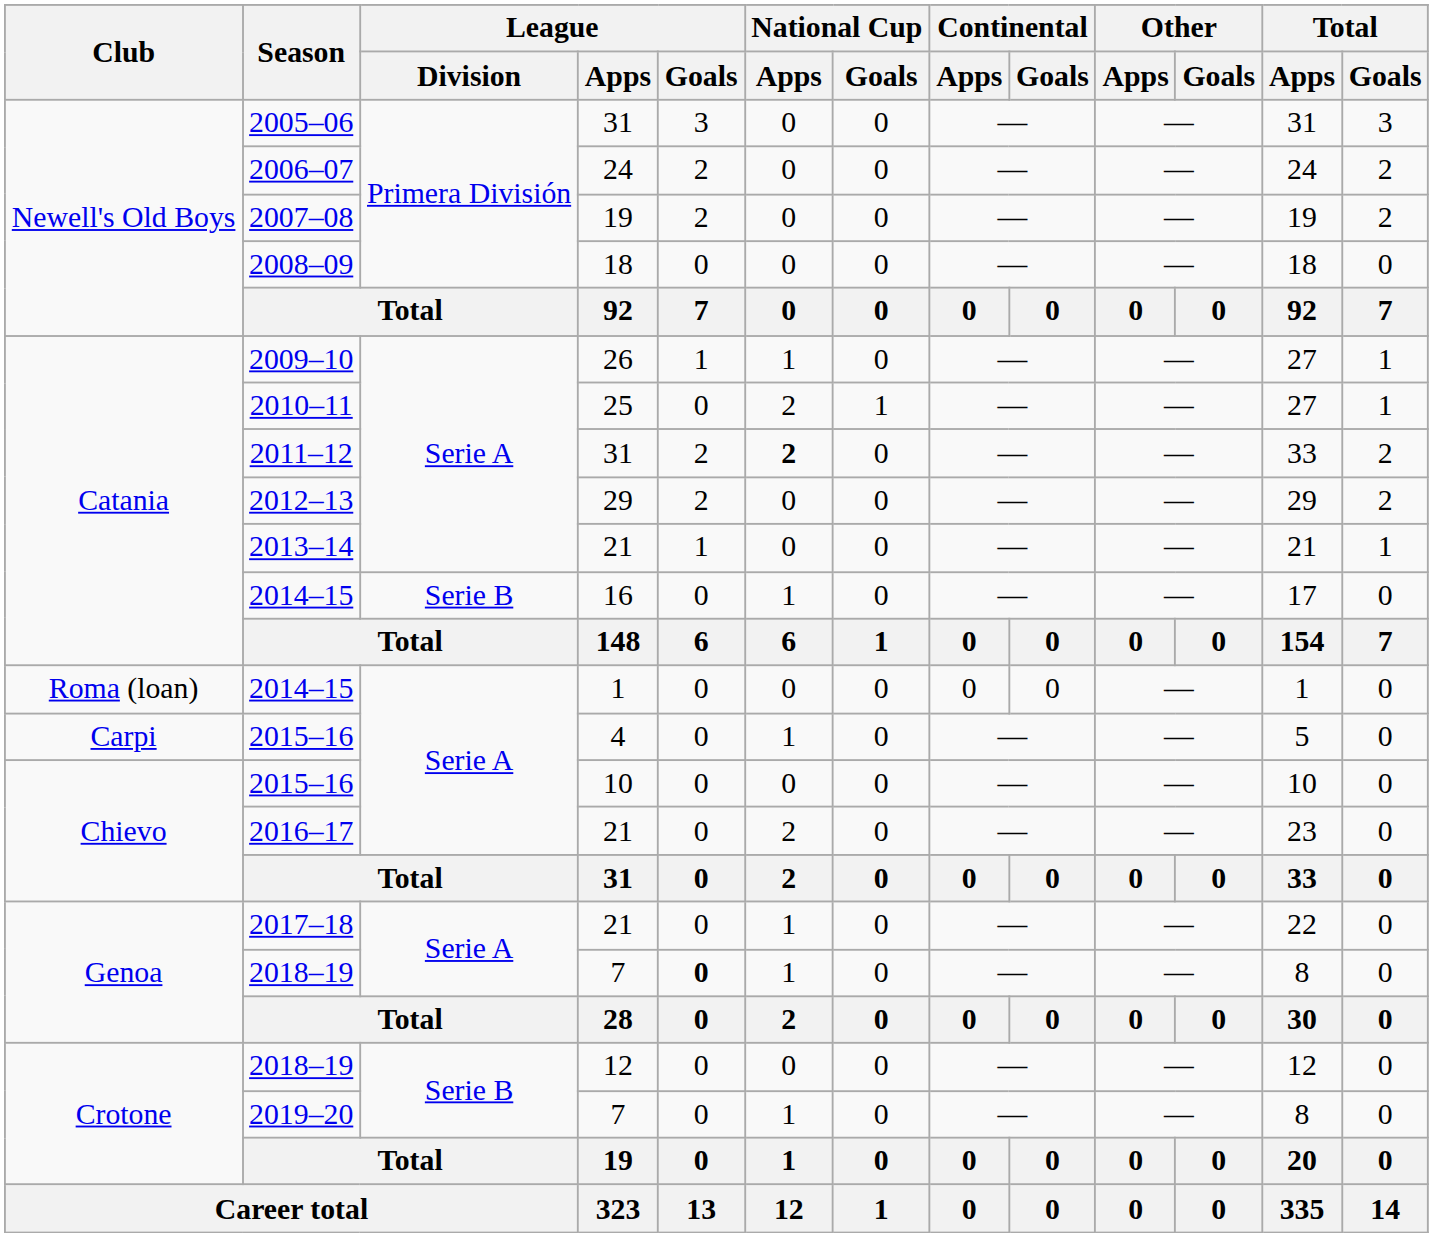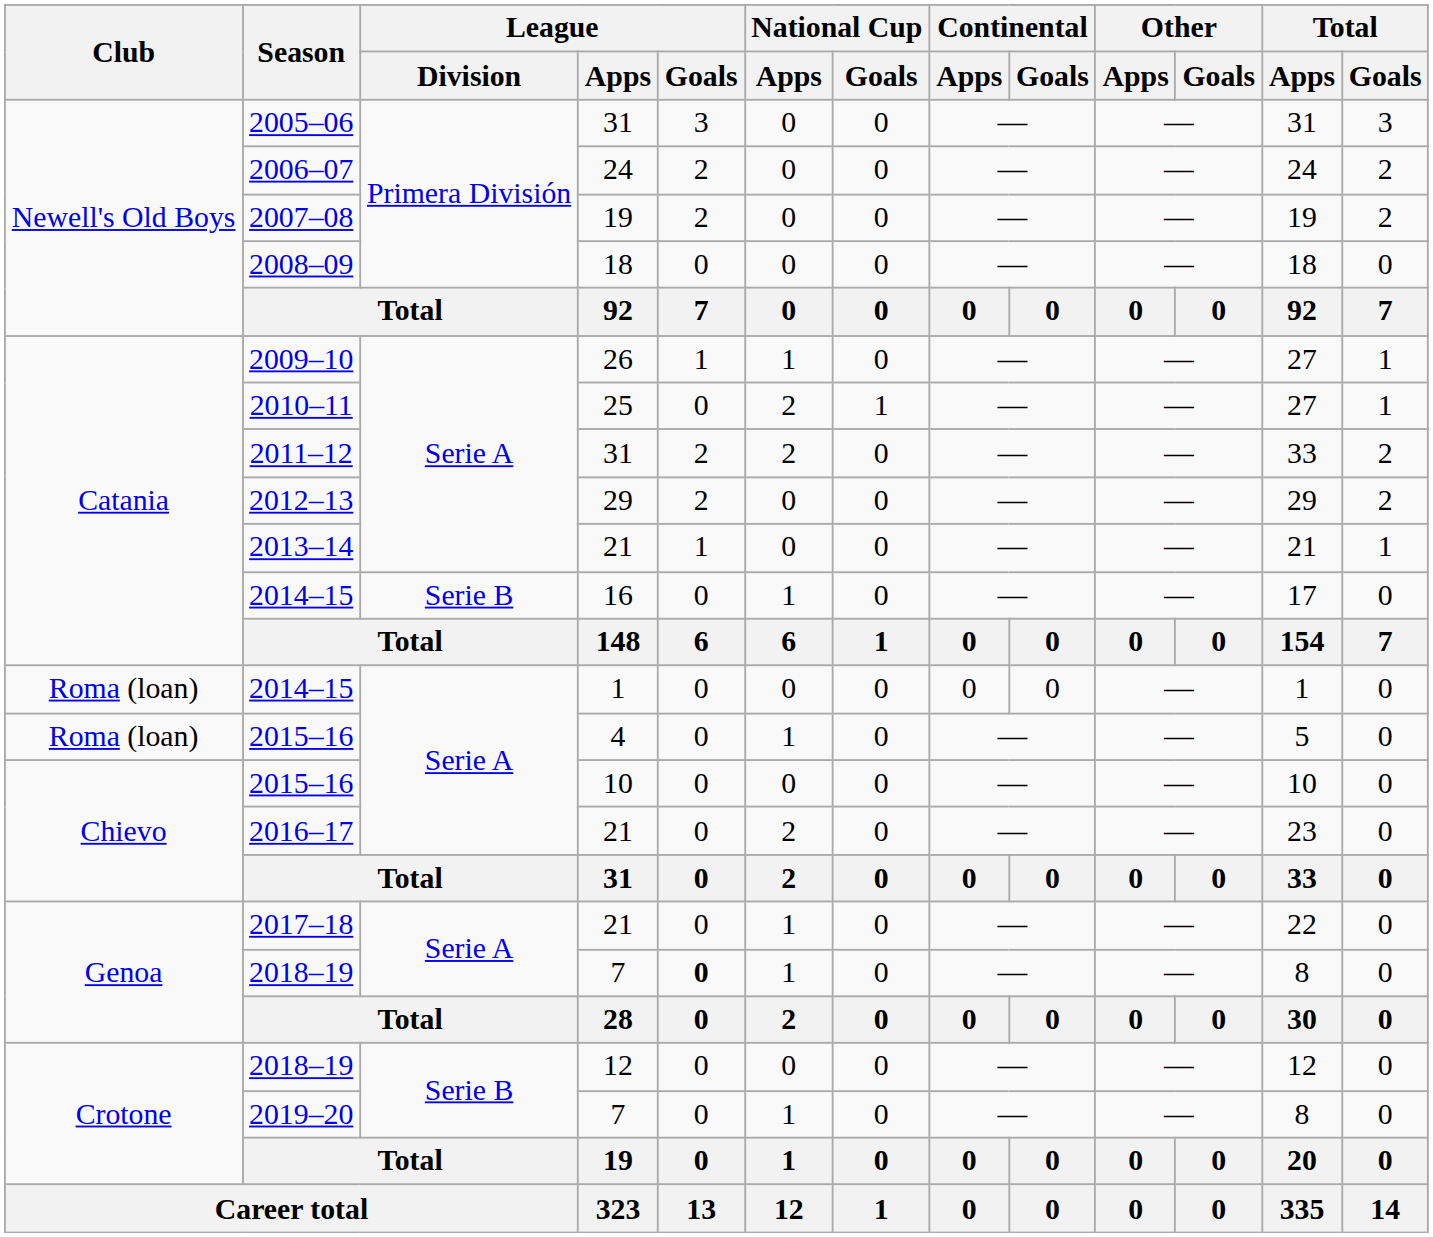(789, 452) bold -> (789, 452) normal
(124, 736) Carpi -> (124, 736) Roma (loan)
